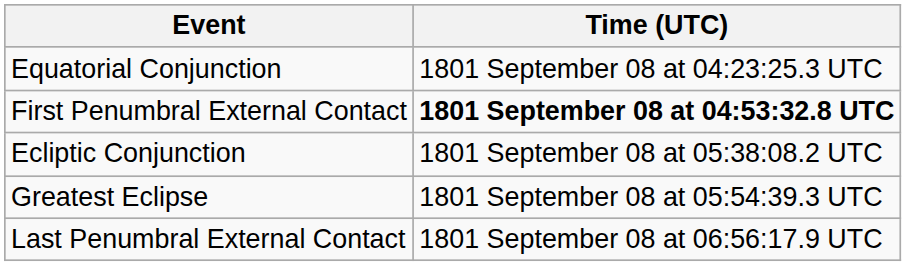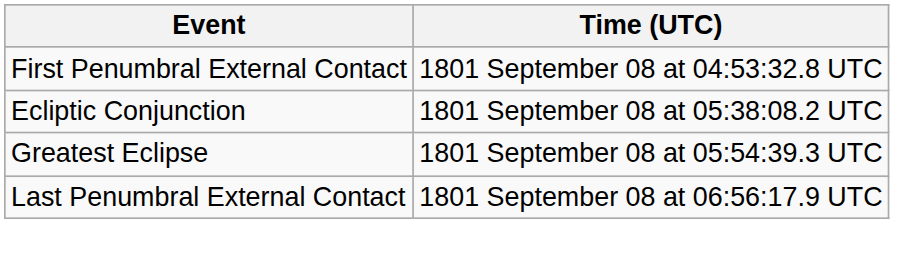- row: (146, 68)
(657, 111) bold -> (651, 68) normal
